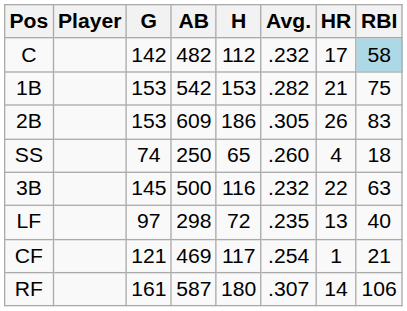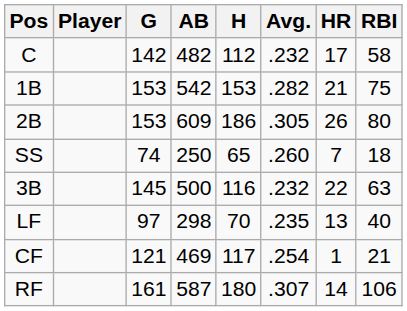(379, 54) lightblue background -> (379, 54) no background
(379, 121) 83 -> (379, 121) 80
(336, 155) 4 -> (336, 155) 7
(239, 222) 72 -> (239, 222) 70
